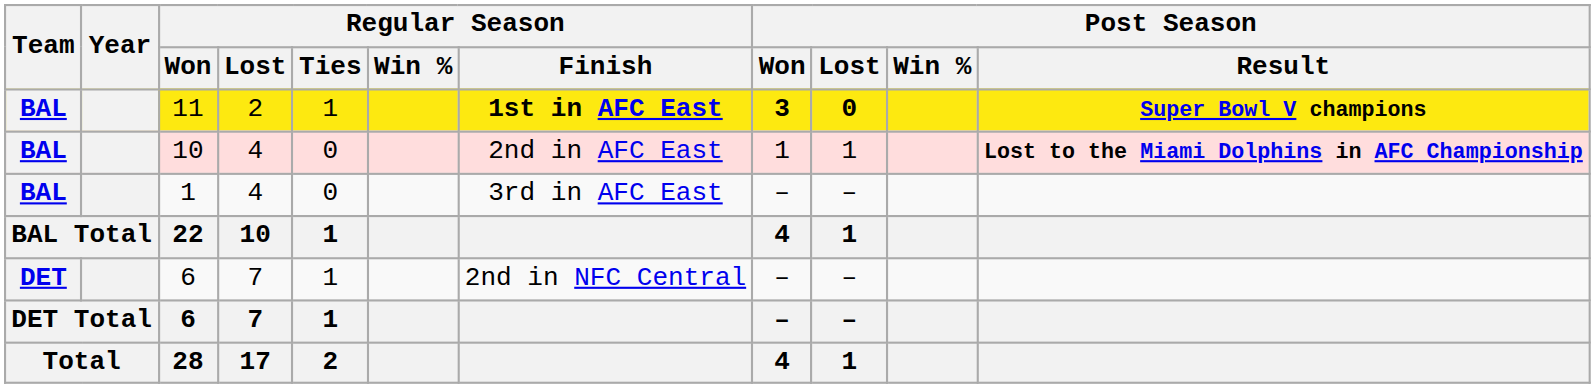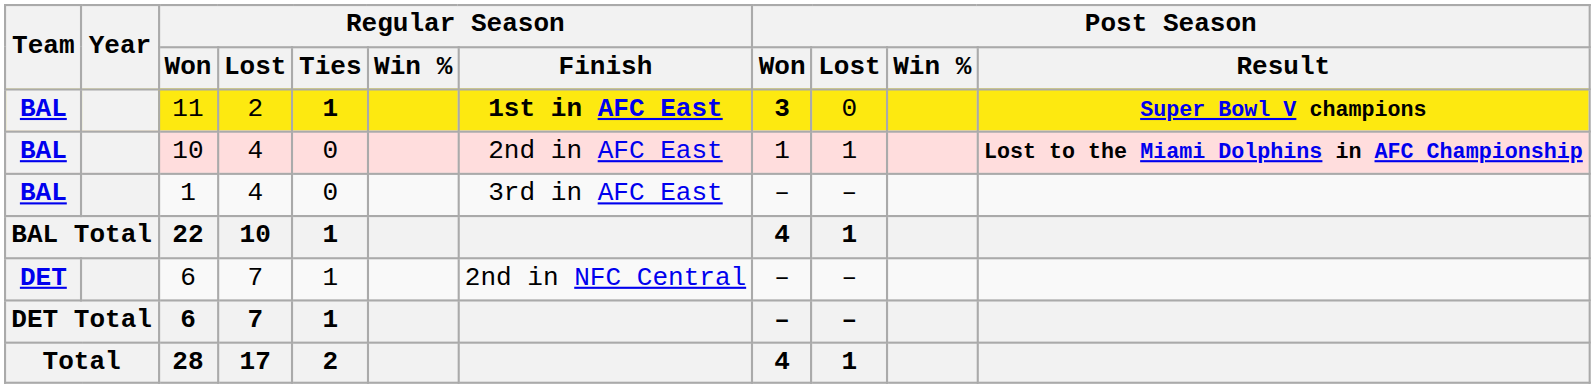(330, 111) normal -> (330, 111) bold
(849, 111) bold -> (849, 111) normal
